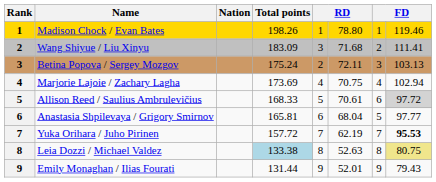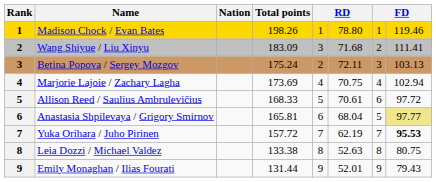(409, 99) lightgrey background -> (409, 99) no background
(409, 116) no background -> (409, 116) khaki background
(283, 151) lightblue background -> (283, 151) no background
(409, 151) khaki background -> (409, 151) no background
